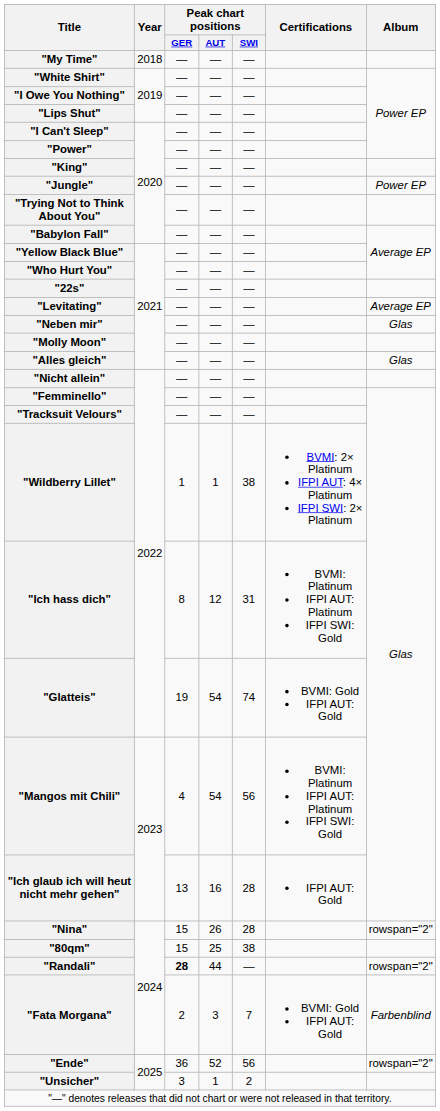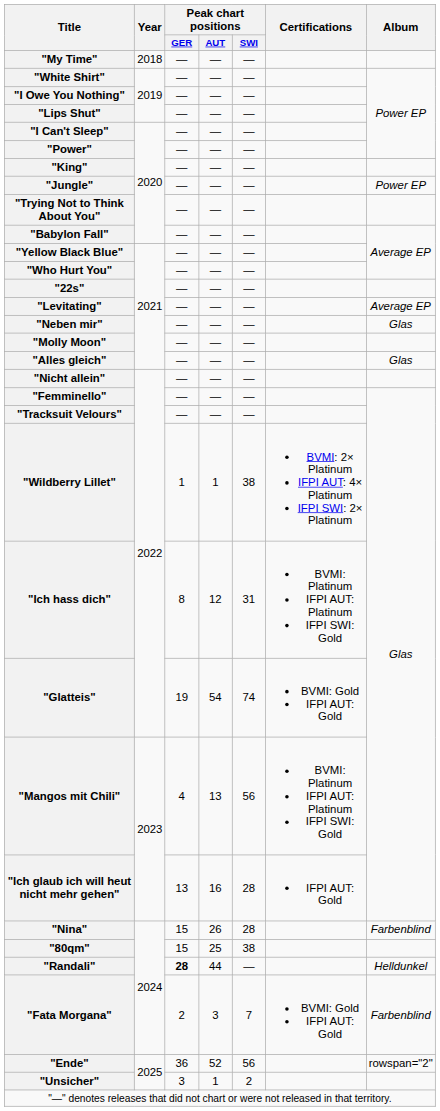(215, 796) 54 -> (215, 796) 13
(401, 930) rowspan="2" -> (401, 930) Farbenblind
(401, 966) rowspan="2" -> (401, 966) Helldunkel
